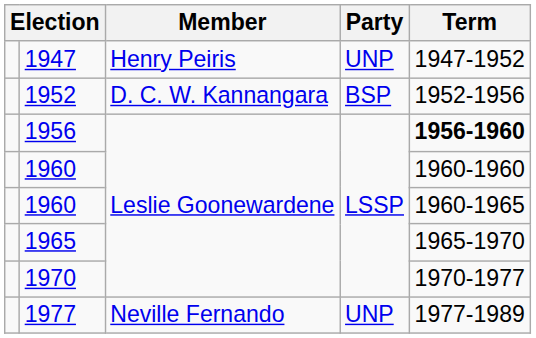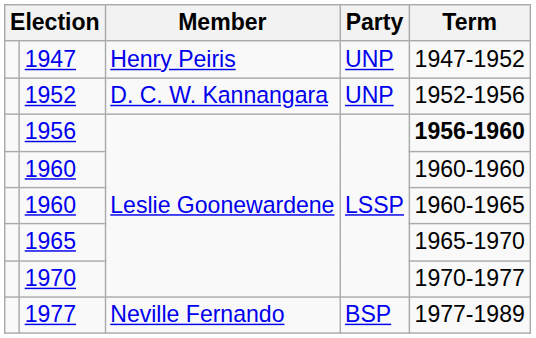(368, 95) BSP -> (369, 95) UNP
(369, 315) UNP -> (368, 315) BSP
